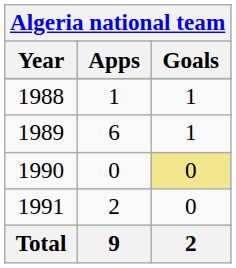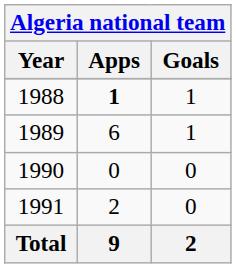(114, 96) normal -> (114, 96) bold
(191, 170) khaki background -> (191, 170) no background
